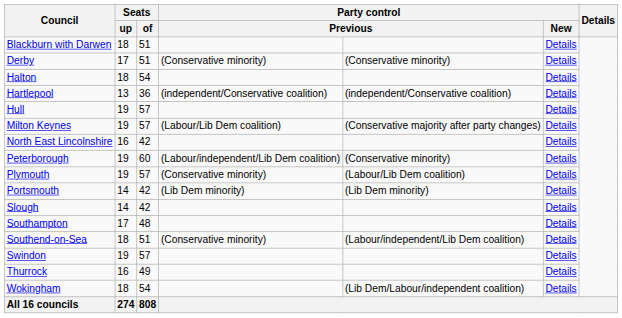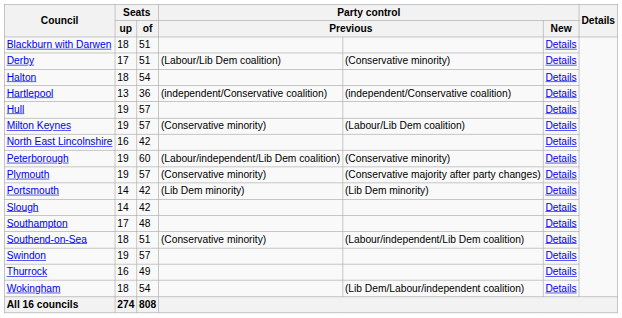(214, 61) (Conservative minority) -> (221, 61) (Labour/Lib Dem coalition)
(221, 126) (Labour/Lib Dem coalition) -> (214, 126) (Conservative minority)
(443, 126) (Conservative majority after party changes) -> (405, 126) (Labour/Lib Dem coalition)
(405, 175) (Labour/Lib Dem coalition) -> (443, 175) (Conservative majority after party changes)
